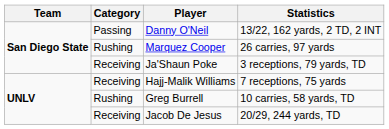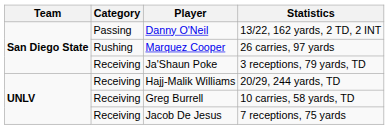(293, 81) 7 receptions, 75 yards -> (290, 81) 20/29, 244 yards, TD
(113, 98) Rushing -> (117, 98) Receiving
(290, 115) 20/29, 244 yards, TD -> (293, 115) 7 receptions, 75 yards
